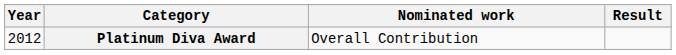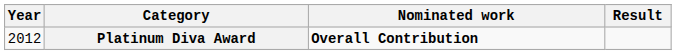(395, 39) normal -> (395, 39) bold
